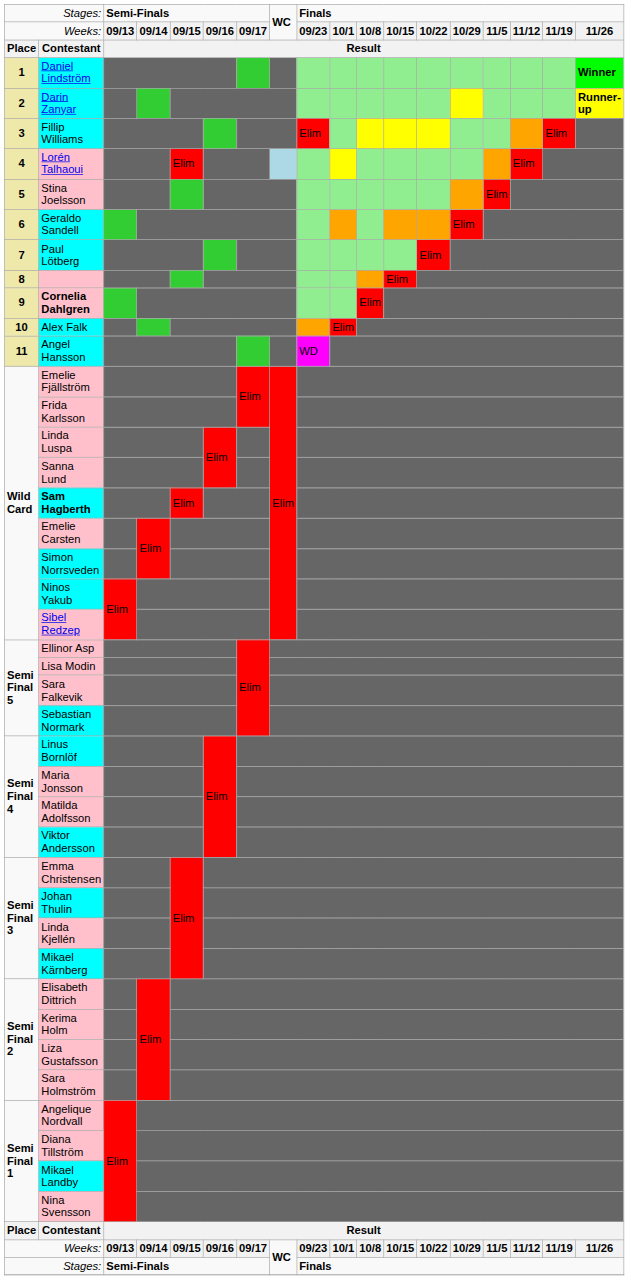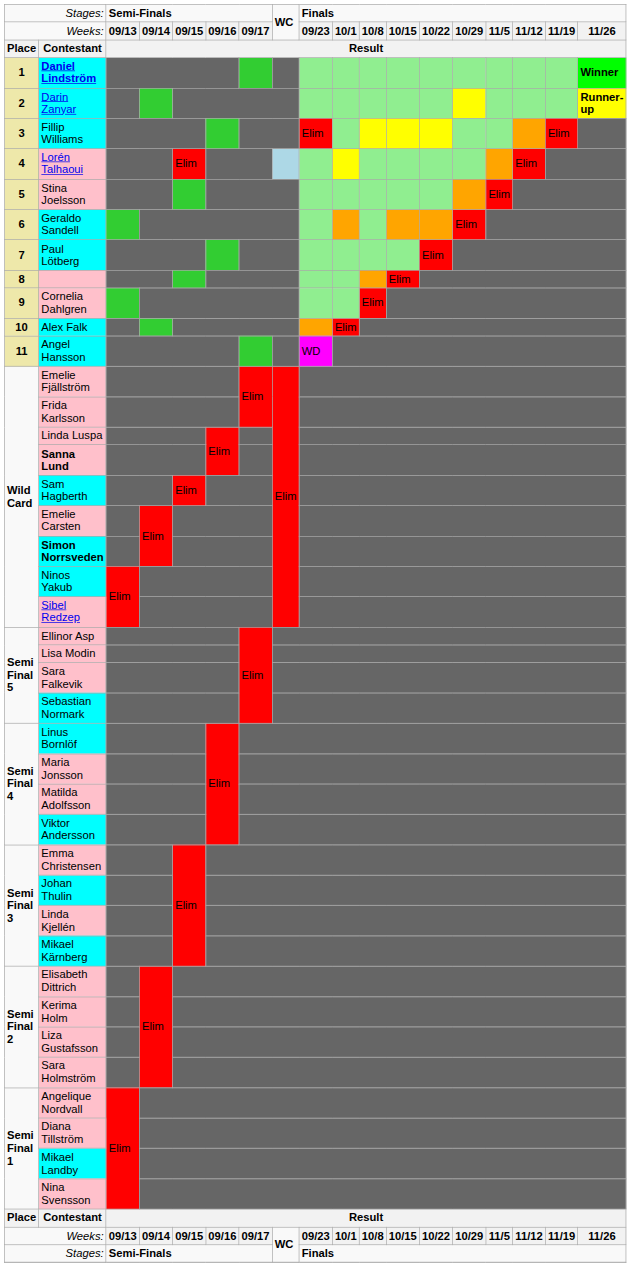(66, 72) normal -> (69, 72) bold
(66, 303) bold -> (64, 303) normal
(58, 472) normal -> (58, 460) bold
(66, 503) bold -> (64, 490) normal
(70, 563) normal -> (72, 551) bold
